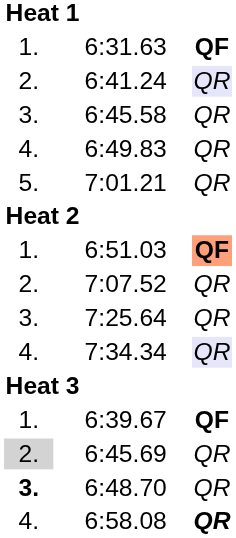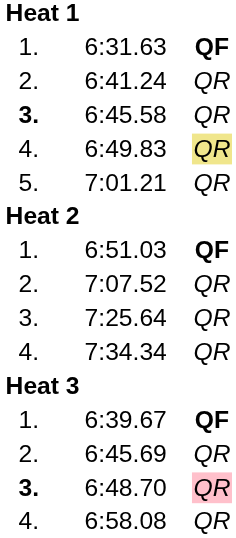(212, 80) lavender background -> (212, 80) no background
(29, 114) normal -> (29, 114) bold
(212, 148) no background -> (212, 148) khaki background
(212, 250) lightsalmon background -> (212, 250) no background
(212, 352) lavender background -> (212, 352) no background
(29, 453) lightgrey background -> (29, 453) no background
(212, 487) no background -> (212, 487) pink background
(212, 521) bold -> (212, 521) normal
